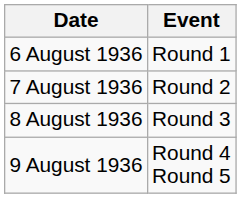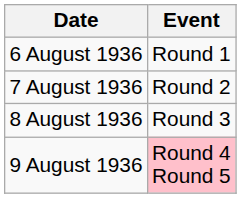(191, 164) no background -> (191, 164) pink background
